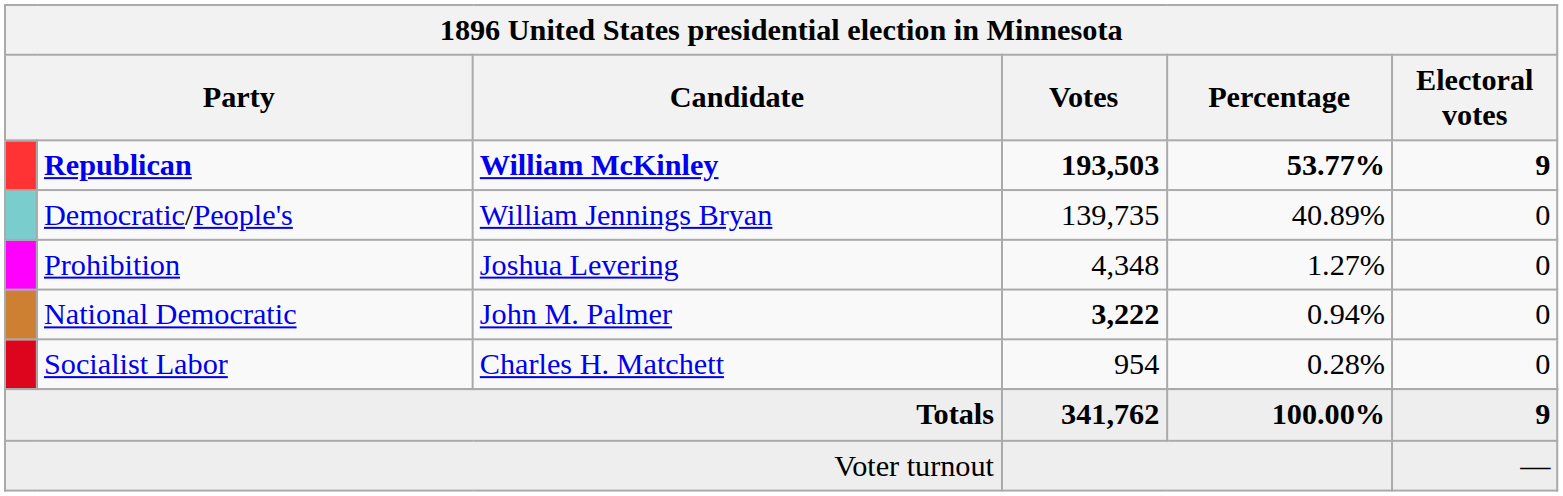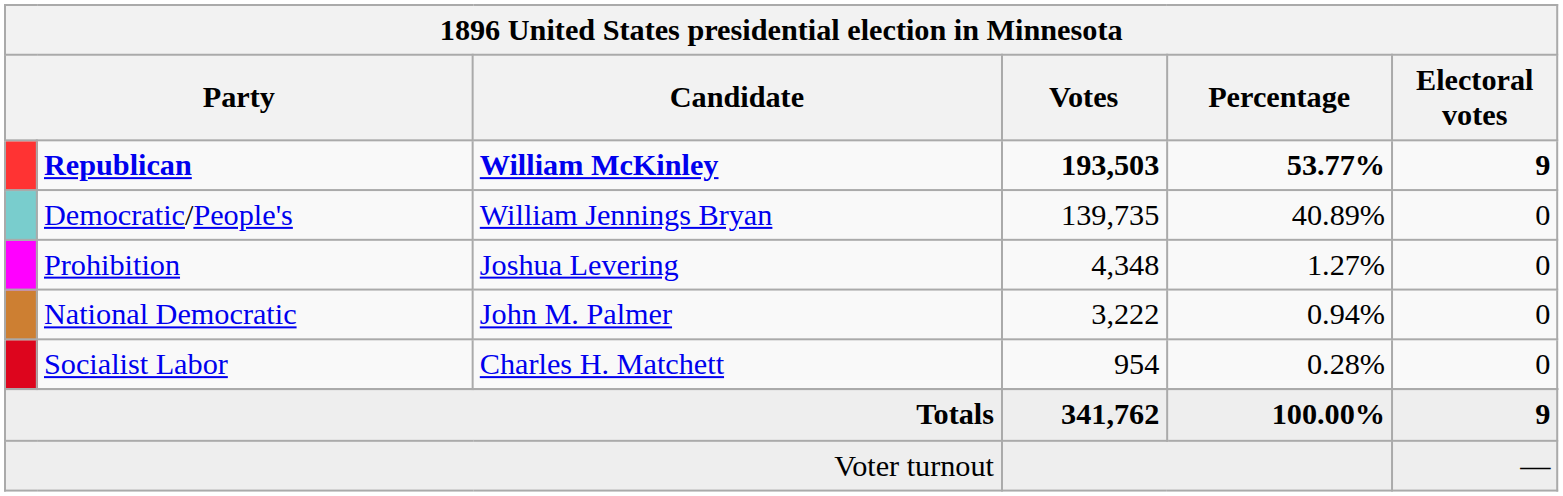(1125, 314) bold -> (1125, 314) normal
